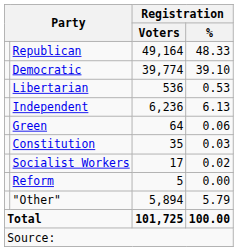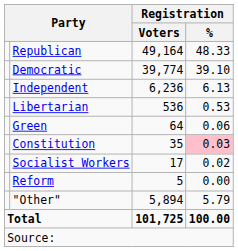rows swapped: (50, 107) <-> (50, 88)
(216, 144) no background -> (216, 144) pink background
